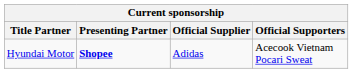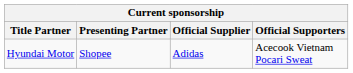(96, 53) bold -> (95, 53) normal
